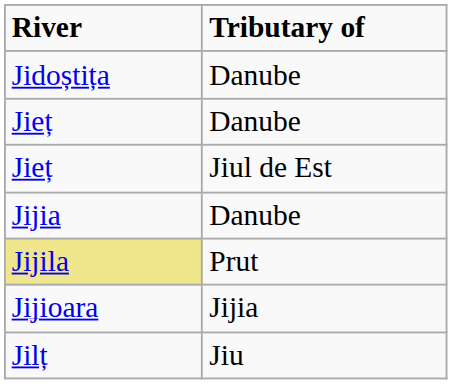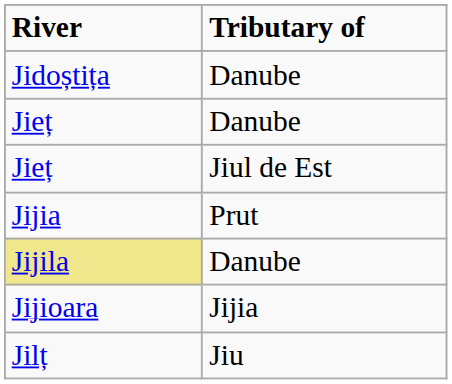(255, 214) Danube -> (234, 214) Prut
(234, 261) Prut -> (255, 261) Danube
